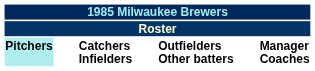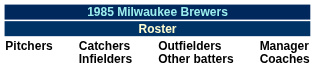(29, 45) paleturquoise background -> (29, 45) no background
